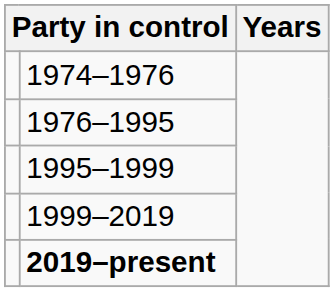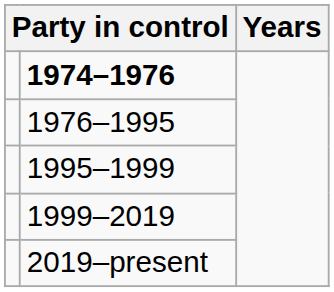(100, 74) normal -> (101, 74) bold
(121, 262) bold -> (117, 262) normal
